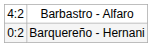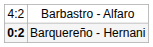(15, 33) normal -> (16, 33) bold
